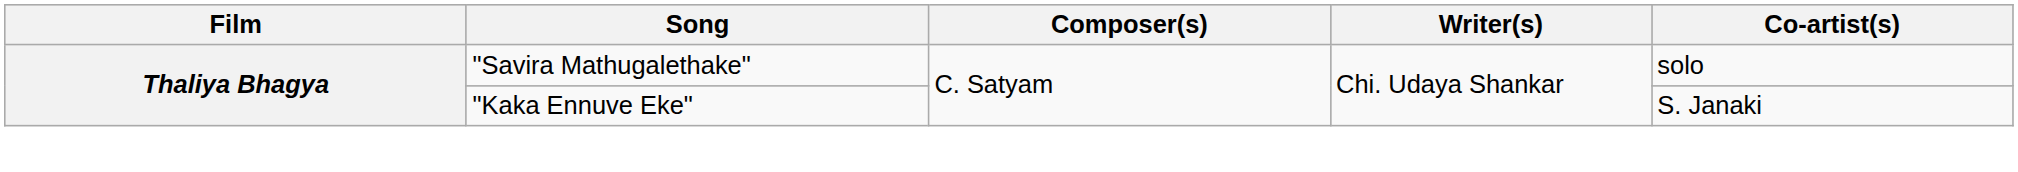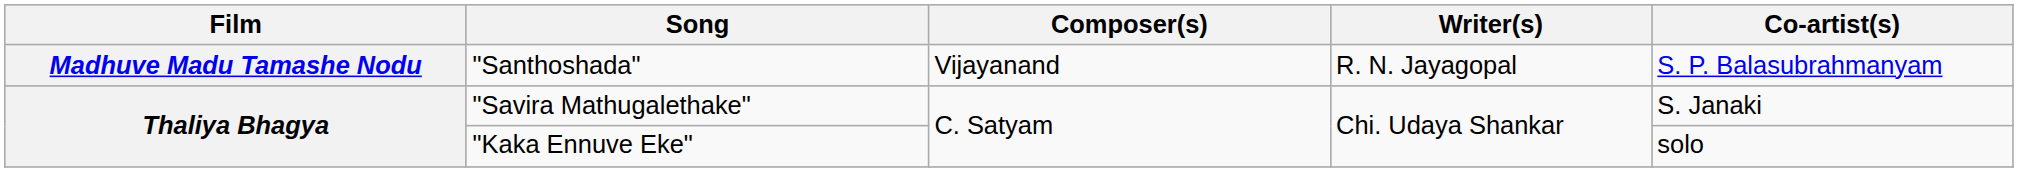+ row: (557, 65)
(1681, 65) solo -> (1710, 105) S. Janaki
(1710, 105) S. Janaki -> (1681, 145) solo
